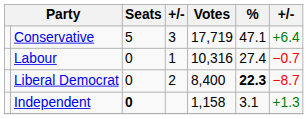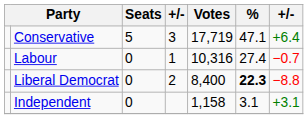(286, 80) −8.7 -> (286, 80) −8.8
(129, 102) bold -> (129, 102) normal
(286, 102) +1.3 -> (286, 102) +3.1
